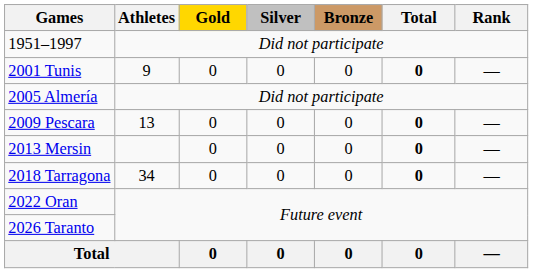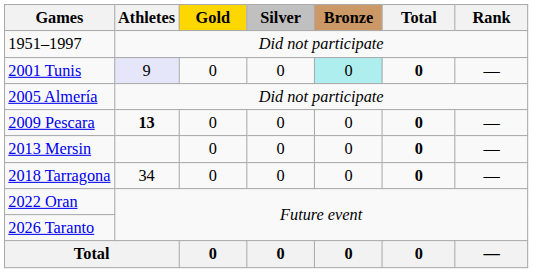(147, 69) no background -> (147, 69) lavender background
(349, 69) no background -> (349, 69) paleturquoise background
(147, 122) normal -> (147, 122) bold
